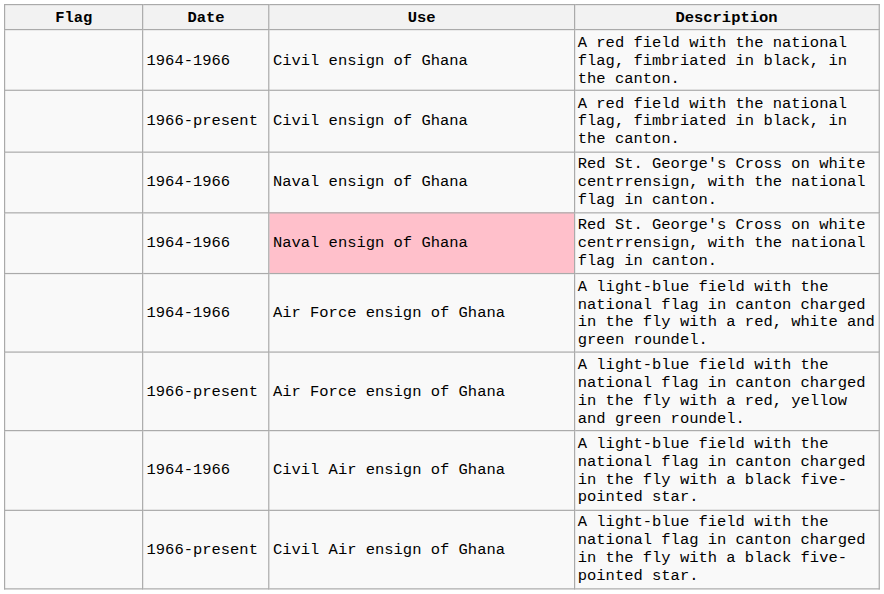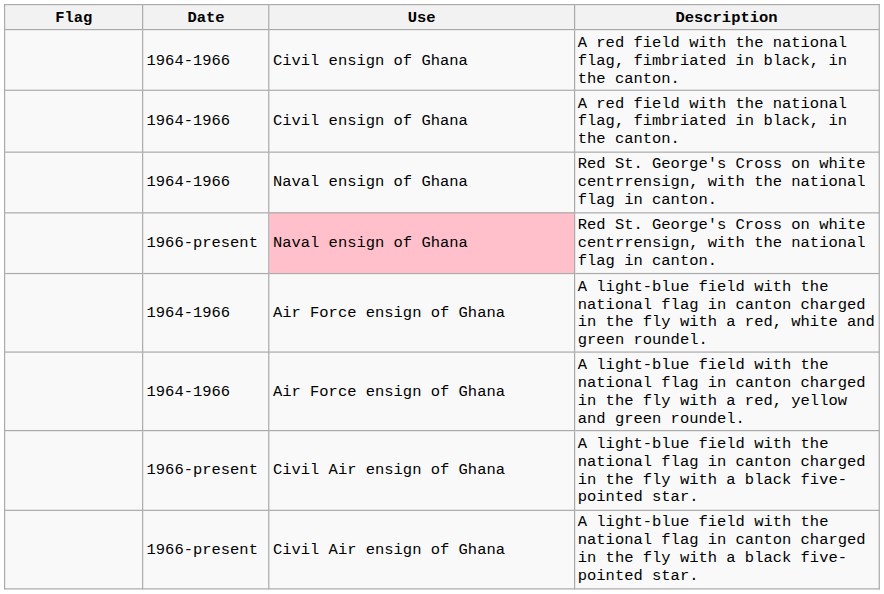(202, 121) 1966-present -> (188, 121) 1964-1966
(188, 243) 1964-1966 -> (202, 243) 1966-present
(202, 392) 1966-present -> (188, 392) 1964-1966
(188, 470) 1964-1966 -> (202, 470) 1966-present
